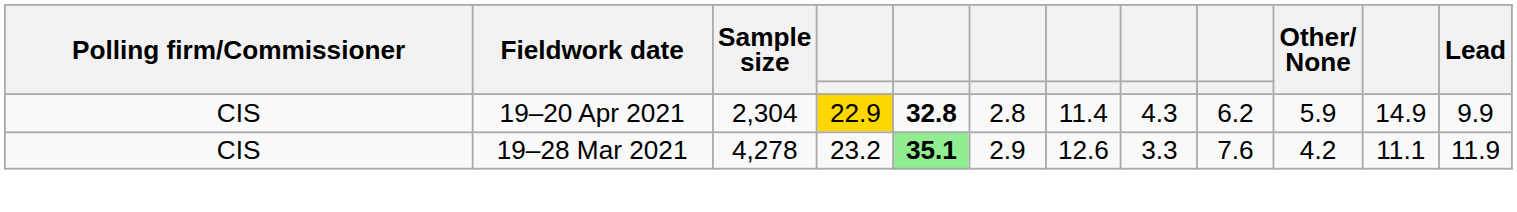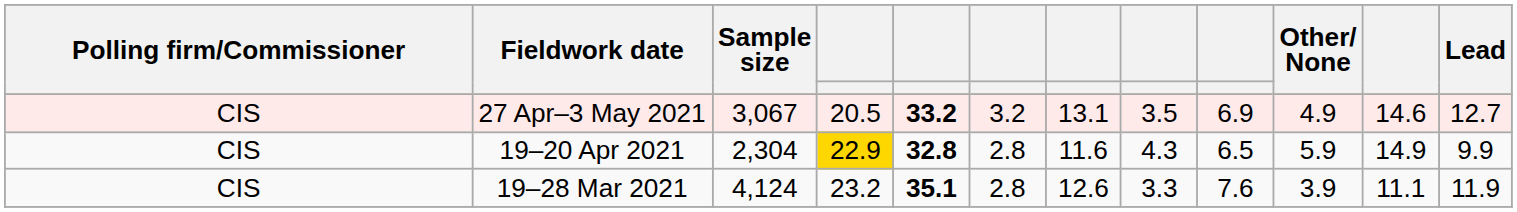+ row: (592, 113)
(1083, 113) 11.4 -> (1083, 151) 11.6
(1235, 113) 6.2 -> (1235, 151) 6.5
(765, 151) 4,278 -> (765, 188) 4,124
(931, 151) lightgreen background -> (931, 188) no background
(1007, 151) 2.9 -> (1007, 188) 2.8
(1318, 151) 4.2 -> (1318, 188) 3.9
